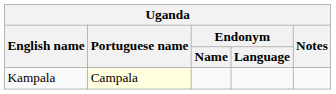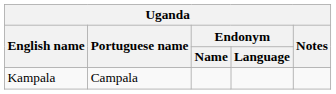(114, 78) lightyellow background -> (114, 78) no background
